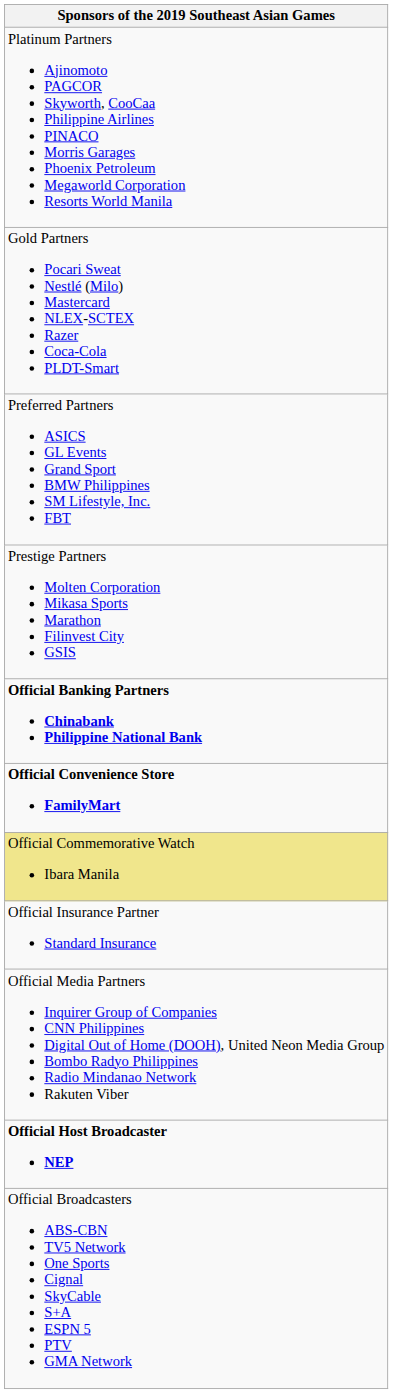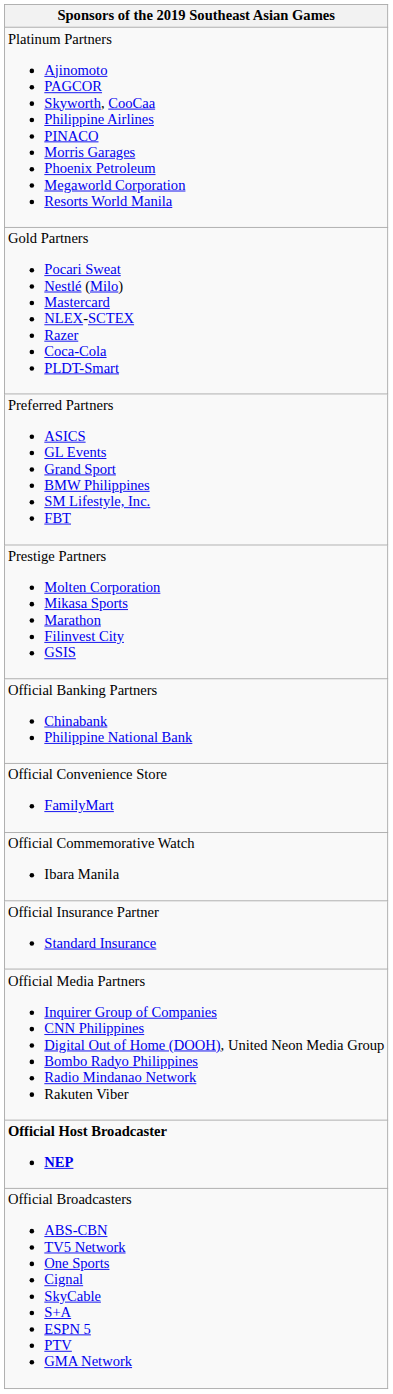(196, 714) bold -> (196, 714) normal
(196, 791) bold -> (196, 791) normal
(196, 859) khaki background -> (196, 859) no background
